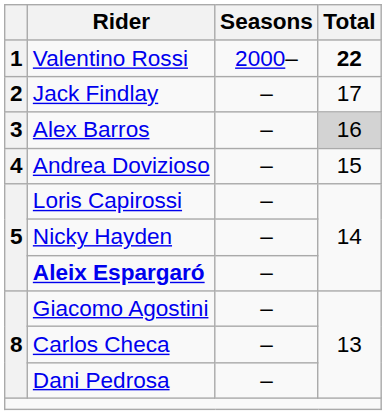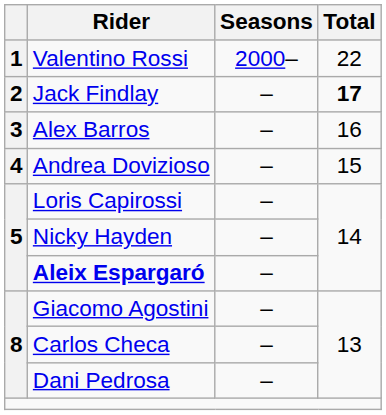(349, 58) bold -> (349, 58) normal
(349, 93) normal -> (349, 93) bold
(349, 129) lightgrey background -> (349, 129) no background
